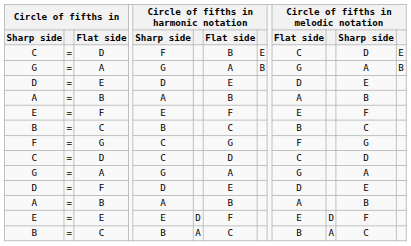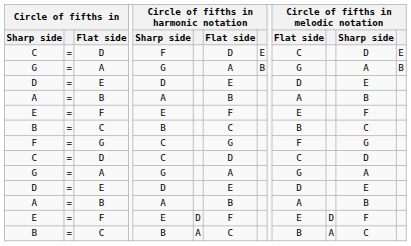(230, 53) B -> (230, 53) D
(101, 188) F -> (101, 188) E
(101, 218) E -> (101, 218) F
